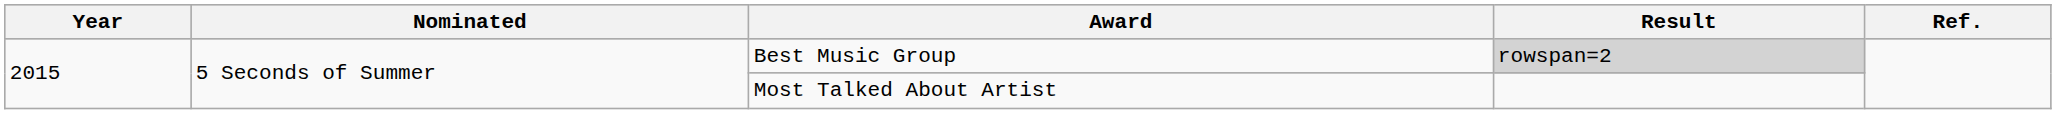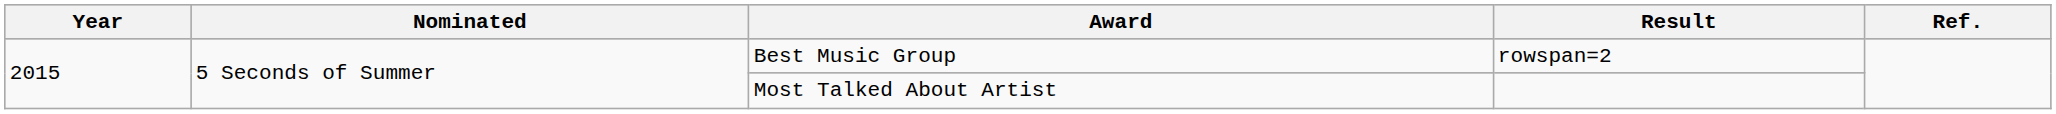(1555, 56) lightgrey background -> (1555, 56) no background
